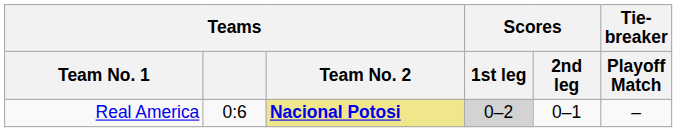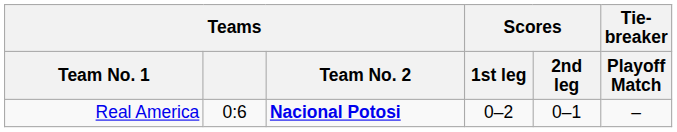(335, 112) khaki background -> (335, 112) no background
(499, 112) lightgrey background -> (499, 112) no background
